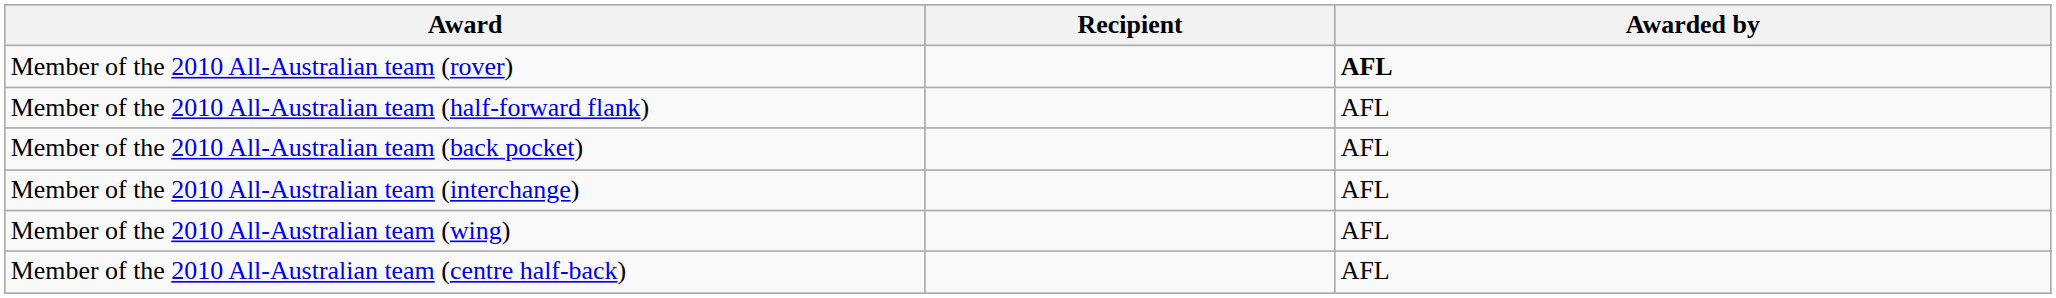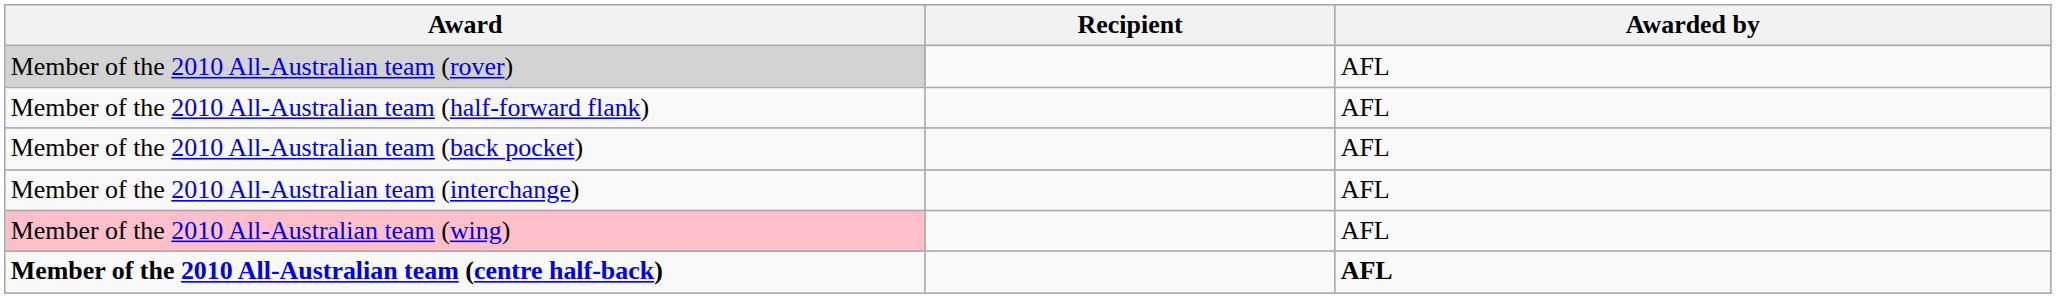(262, 66) no background -> (262, 66) lightgrey background
(1367, 66) bold -> (1365, 66) normal
(261, 230) no background -> (261, 230) pink background
(318, 271) normal -> (337, 271) bold
(1365, 271) normal -> (1367, 271) bold
